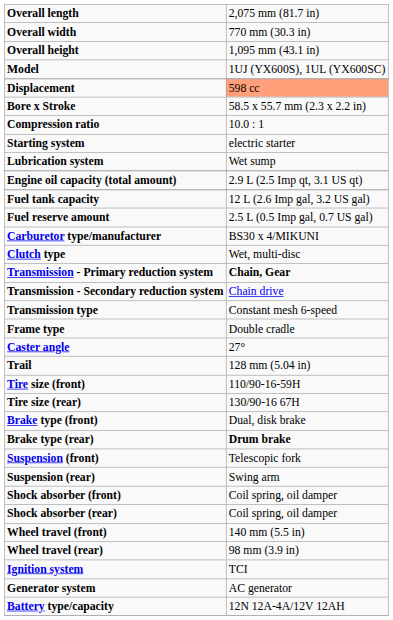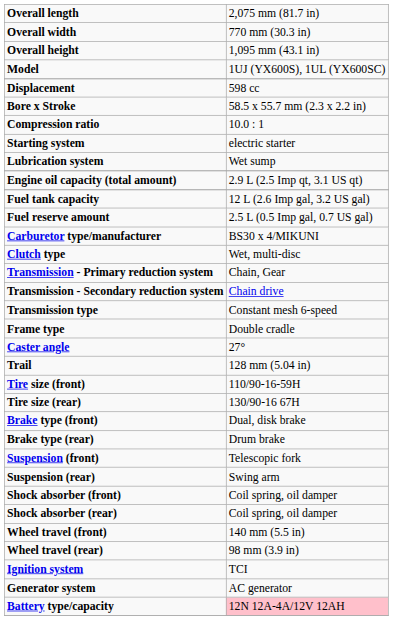(244, 87) lightsalmon background -> (244, 87) no background
(260, 273) bold -> (257, 273) normal
(260, 439) bold -> (257, 439) normal
(287, 606) no background -> (287, 606) pink background
